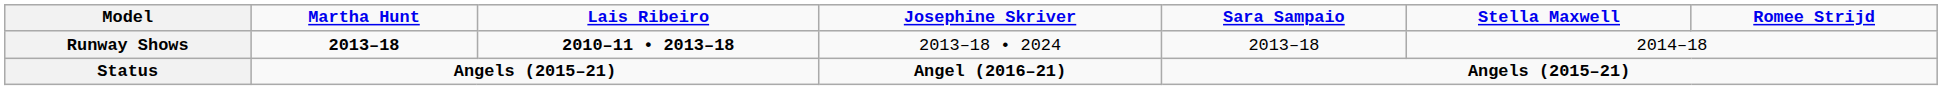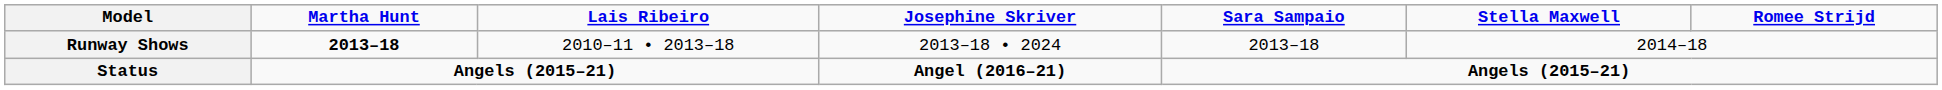(648, 45) bold -> (648, 45) normal
